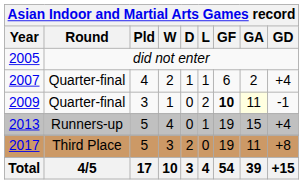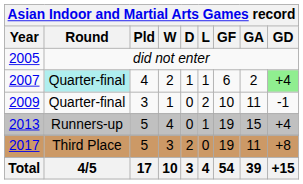(87, 80) no background -> (87, 80) paleturquoise background
(283, 80) no background -> (283, 80) lightgreen background
(227, 102) bold -> (227, 102) normal
(254, 102) lightyellow background -> (254, 102) no background
